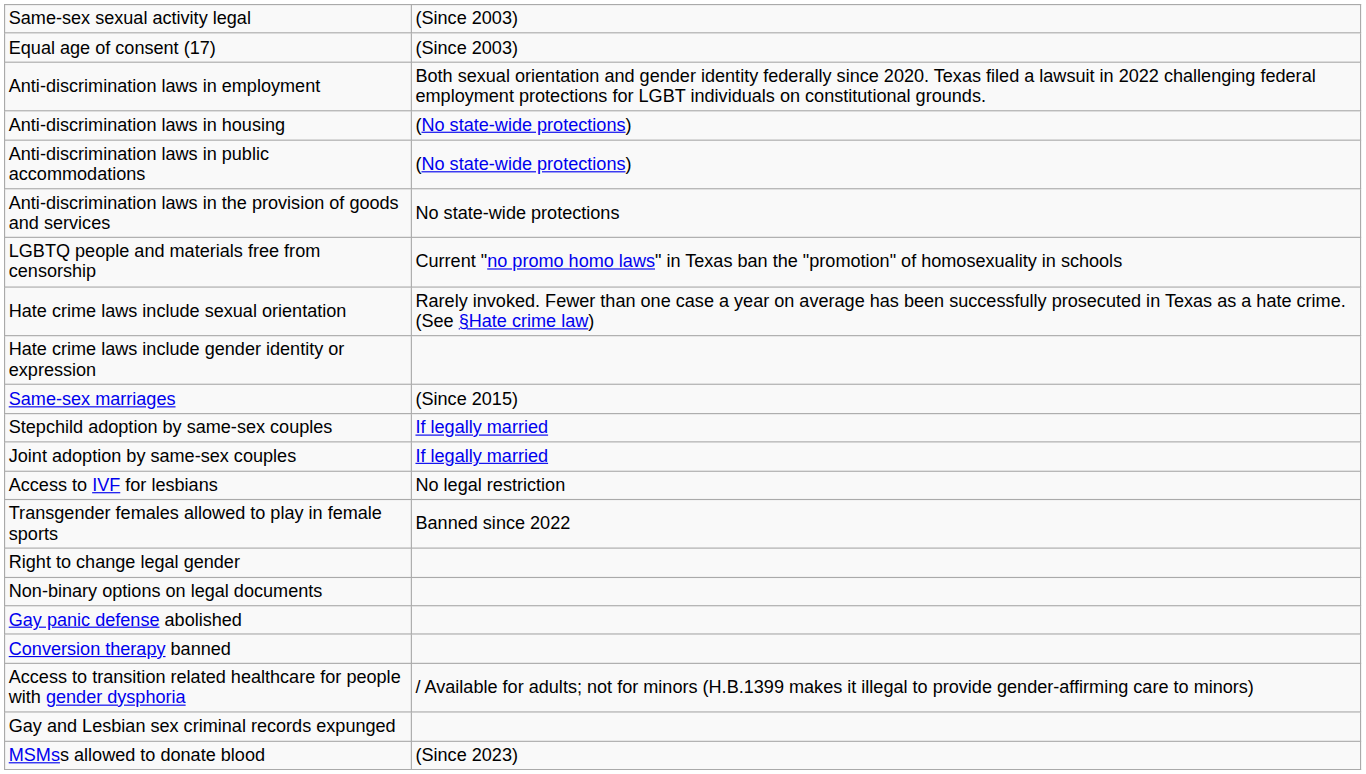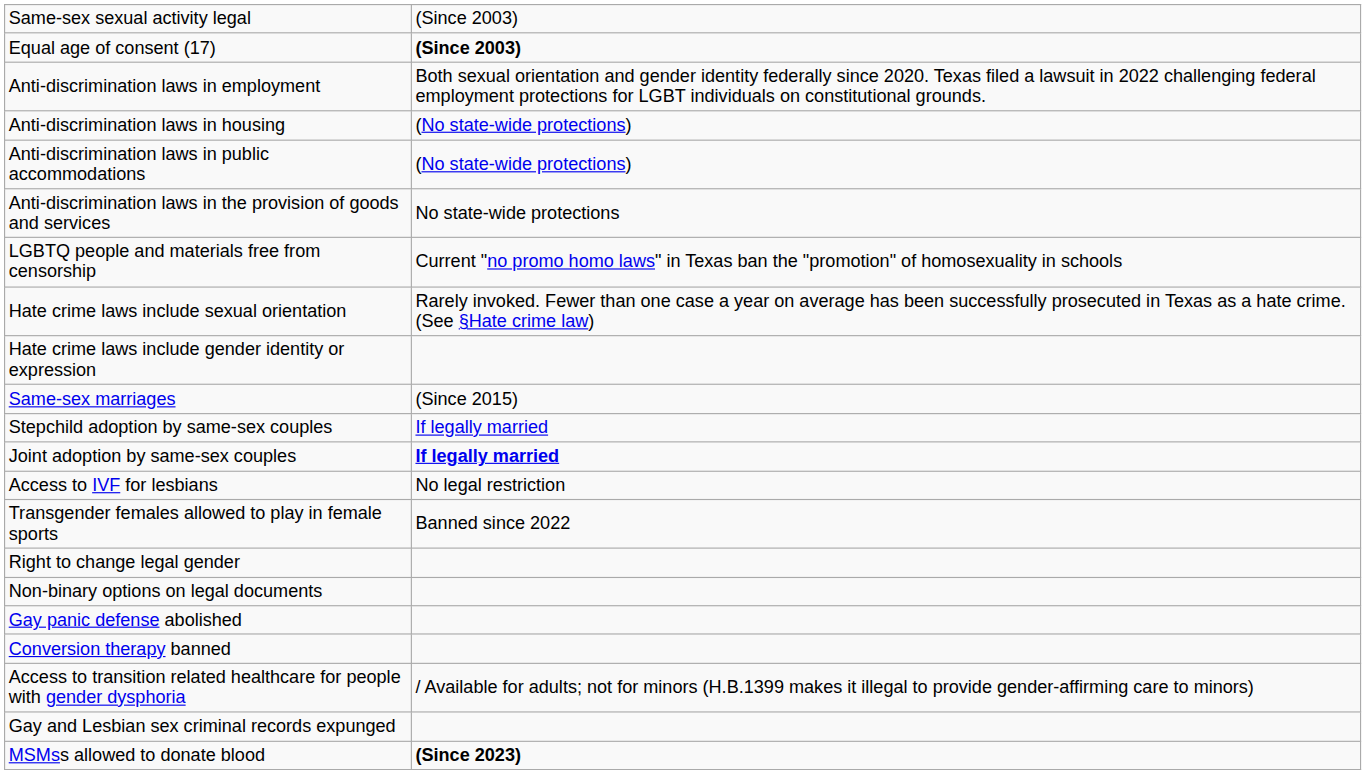(467, 47) normal -> (468, 47) bold
(482, 456) normal -> (487, 456) bold
(467, 755) normal -> (468, 755) bold
